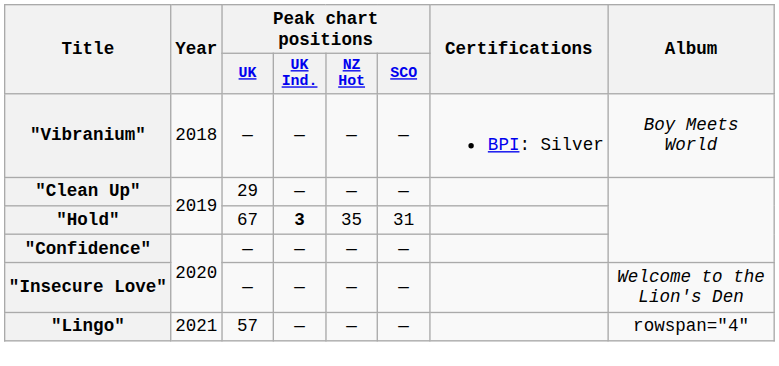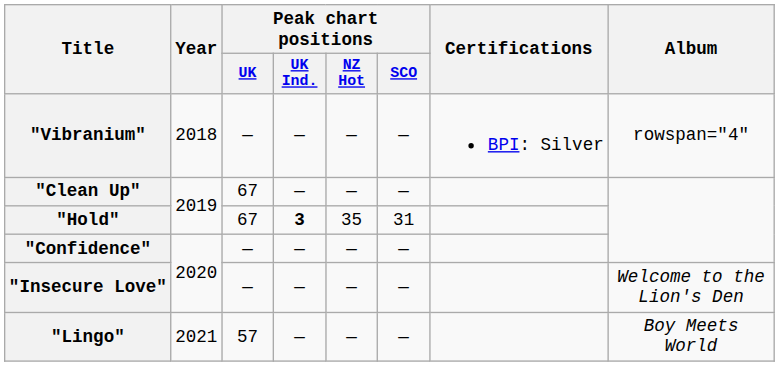(691, 135) Boy Meets World -> (691, 135) rowspan="4"
(248, 191) 29 -> (248, 191) 67
(691, 326) rowspan="4" -> (691, 336) Boy Meets World
